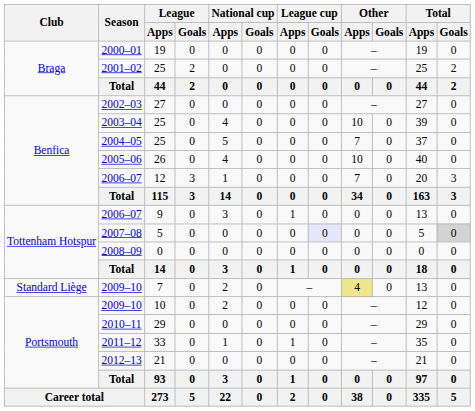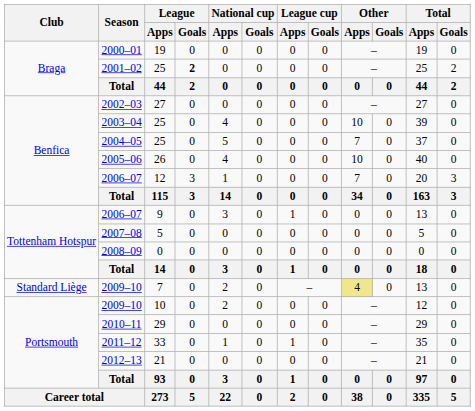(192, 68) normal -> (192, 68) bold
(325, 232) lavender background -> (325, 232) no background
(454, 232) lightgrey background -> (454, 232) no background
